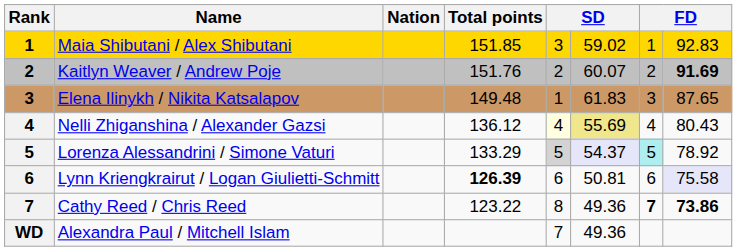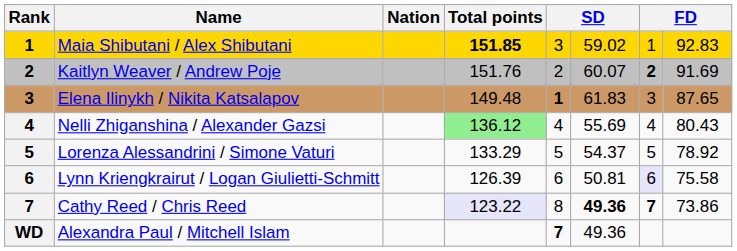(495, 44) normal -> (495, 44) bold
(651, 71) normal -> (651, 71) bold
(697, 71) bold -> (697, 71) normal
(558, 98) normal -> (558, 98) bold
(495, 125) no background -> (495, 125) lightgreen background
(558, 125) lightyellow background -> (558, 125) no background
(605, 125) khaki background -> (605, 125) no background
(558, 152) lightgrey background -> (558, 152) no background
(605, 152) lavender background -> (605, 152) no background
(651, 152) paleturquoise background -> (651, 152) no background
(495, 179) bold -> (495, 179) normal
(651, 179) no background -> (651, 179) lavender background
(697, 179) lavender background -> (697, 179) no background
(495, 206) no background -> (495, 206) lavender background
(605, 206) normal -> (605, 206) bold
(697, 206) bold -> (697, 206) normal
(558, 233) normal -> (558, 233) bold
